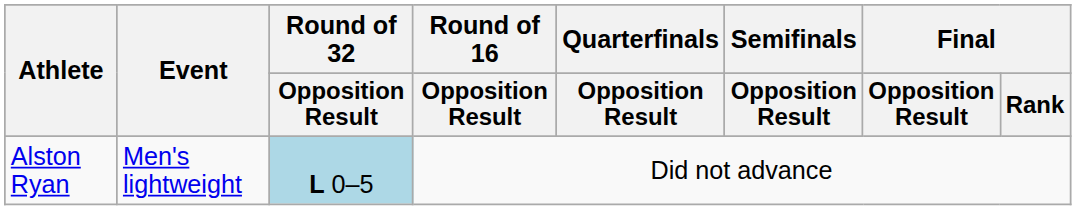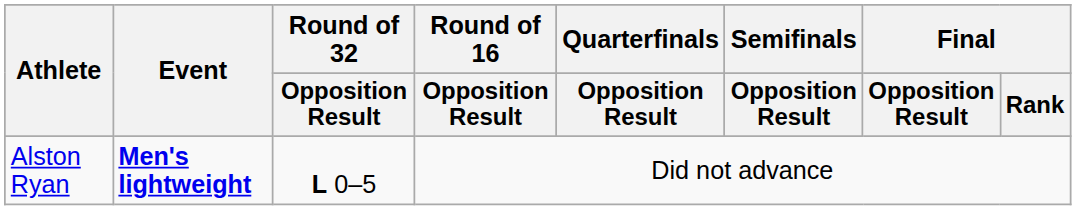(182, 171) normal -> (185, 171) bold
(341, 185) lightblue background -> (344, 185) no background
